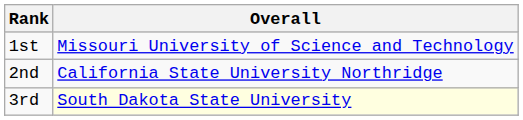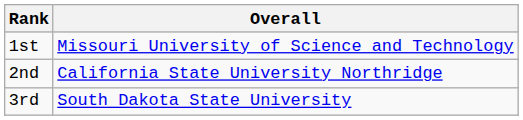(204, 101) lightyellow background -> (204, 101) no background
